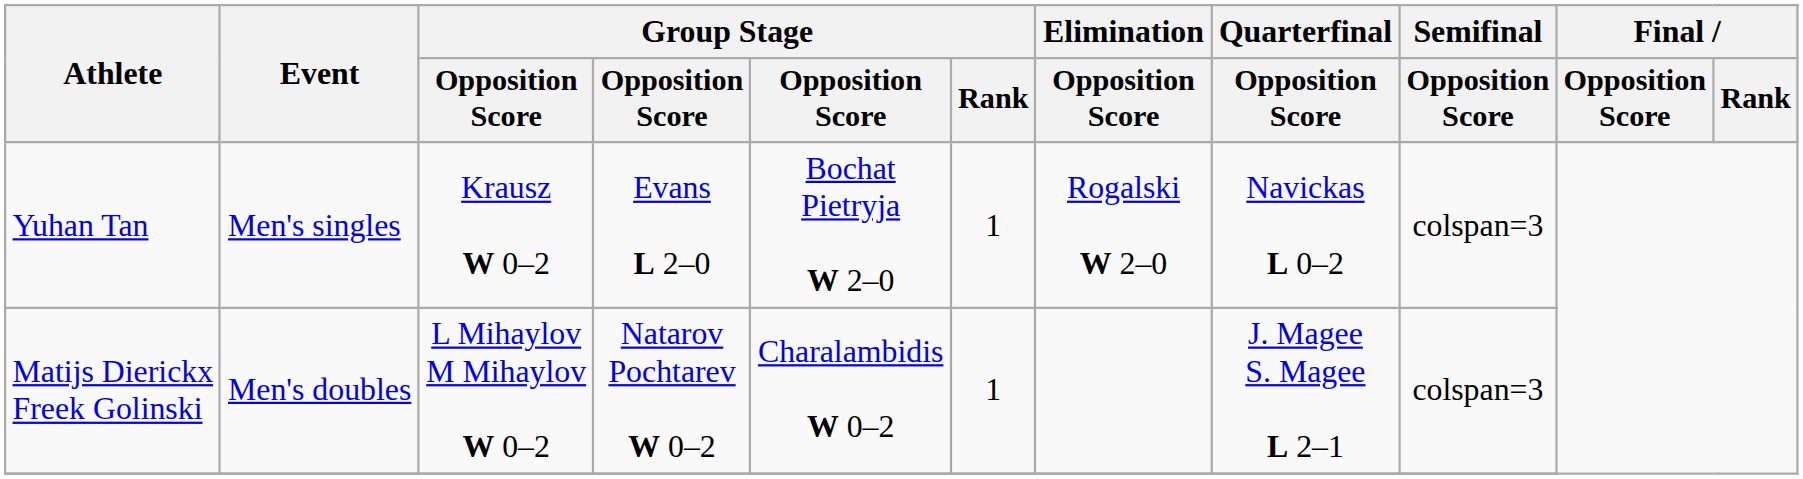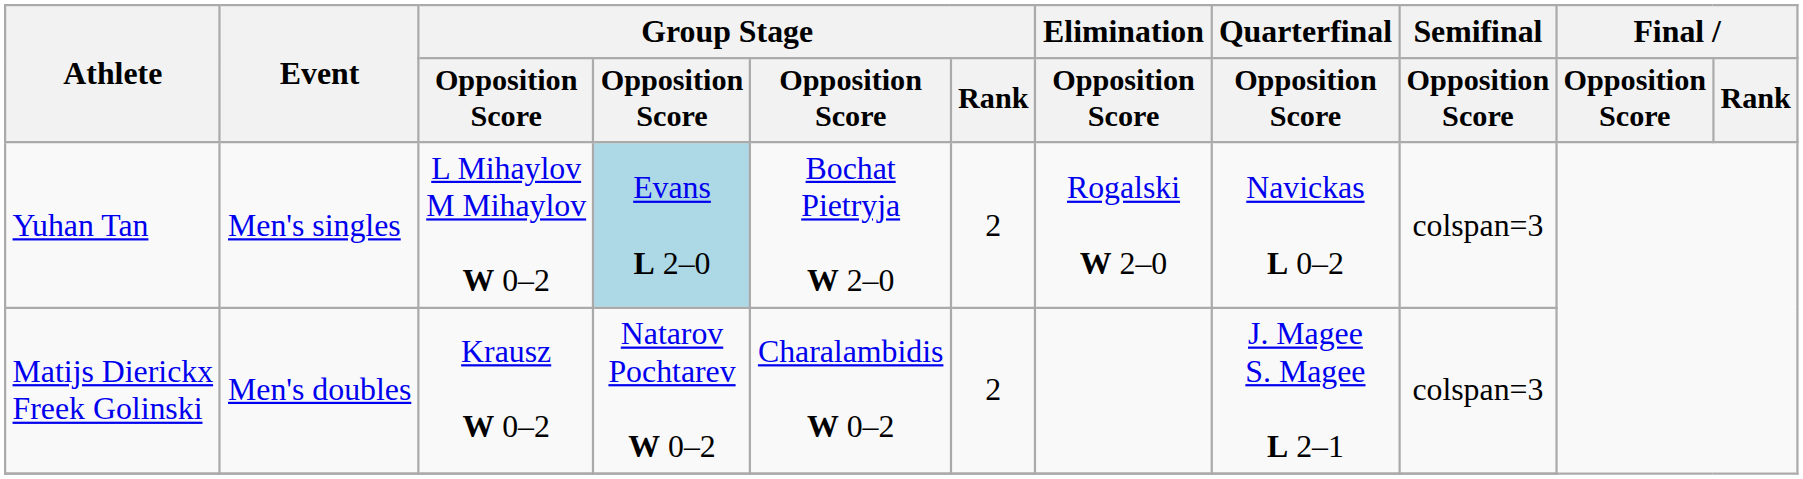(506, 224) Krausz W 0–2 -> (506, 224) L Mihaylov M Mihaylov W 0–2
(672, 224) no background -> (672, 224) lightblue background
(993, 224) 1 -> (993, 224) 2
(506, 390) L Mihaylov M Mihaylov W 0–2 -> (506, 390) Krausz W 0–2
(993, 390) 1 -> (993, 390) 2
